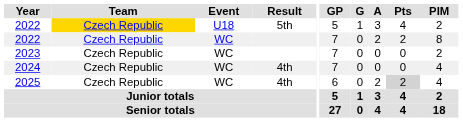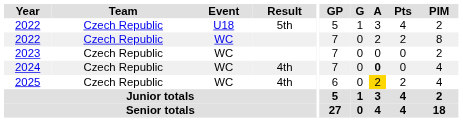(123, 25) gold background -> (123, 25) no background
(378, 68) normal -> (378, 68) bold
(378, 82) no background -> (378, 82) gold background
(403, 82) lightgrey background -> (403, 82) no background
